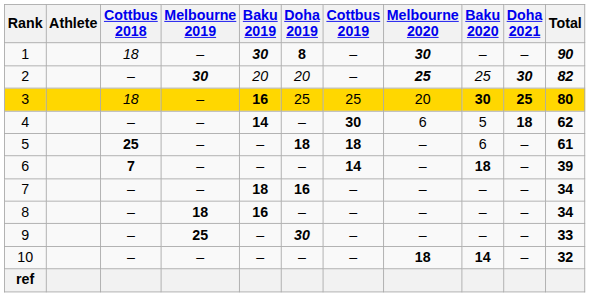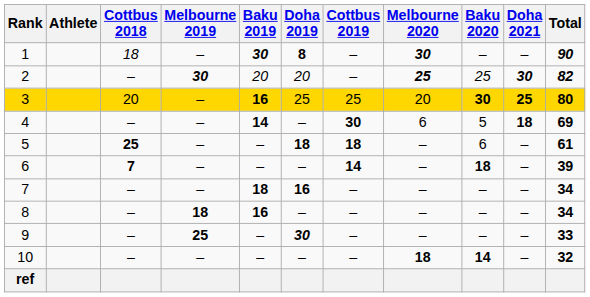(131, 99) 18 -> (131, 99) 20
(565, 122) 62 -> (565, 122) 69
